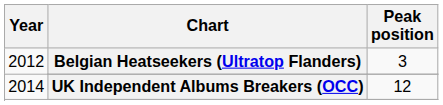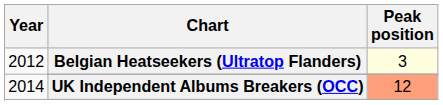(402, 61) no background -> (402, 61) lightyellow background
(402, 86) no background -> (402, 86) lightsalmon background
